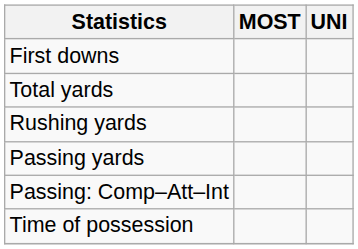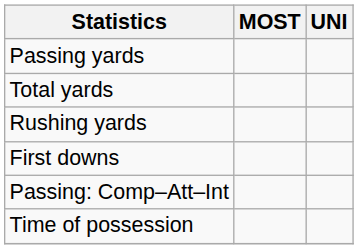rows swapped: (64, 55) <-> (77, 157)
